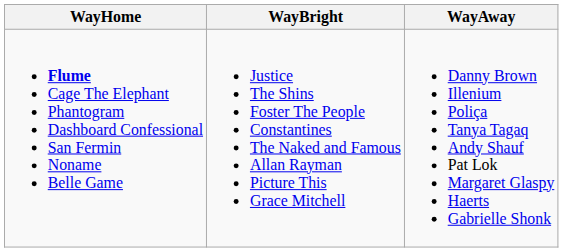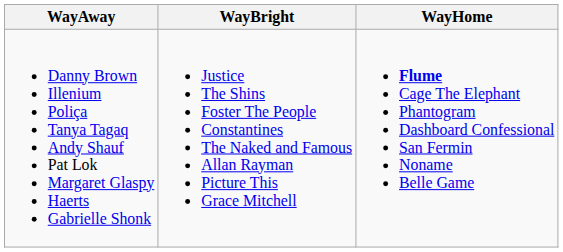columns swapped: (106, 17) <-> (481, 17)
